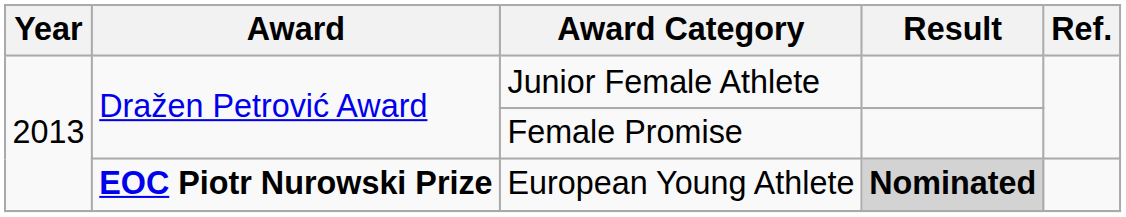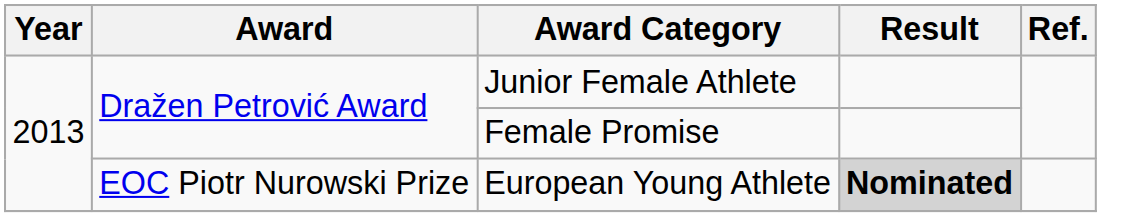(296, 183) bold -> (284, 183) normal
